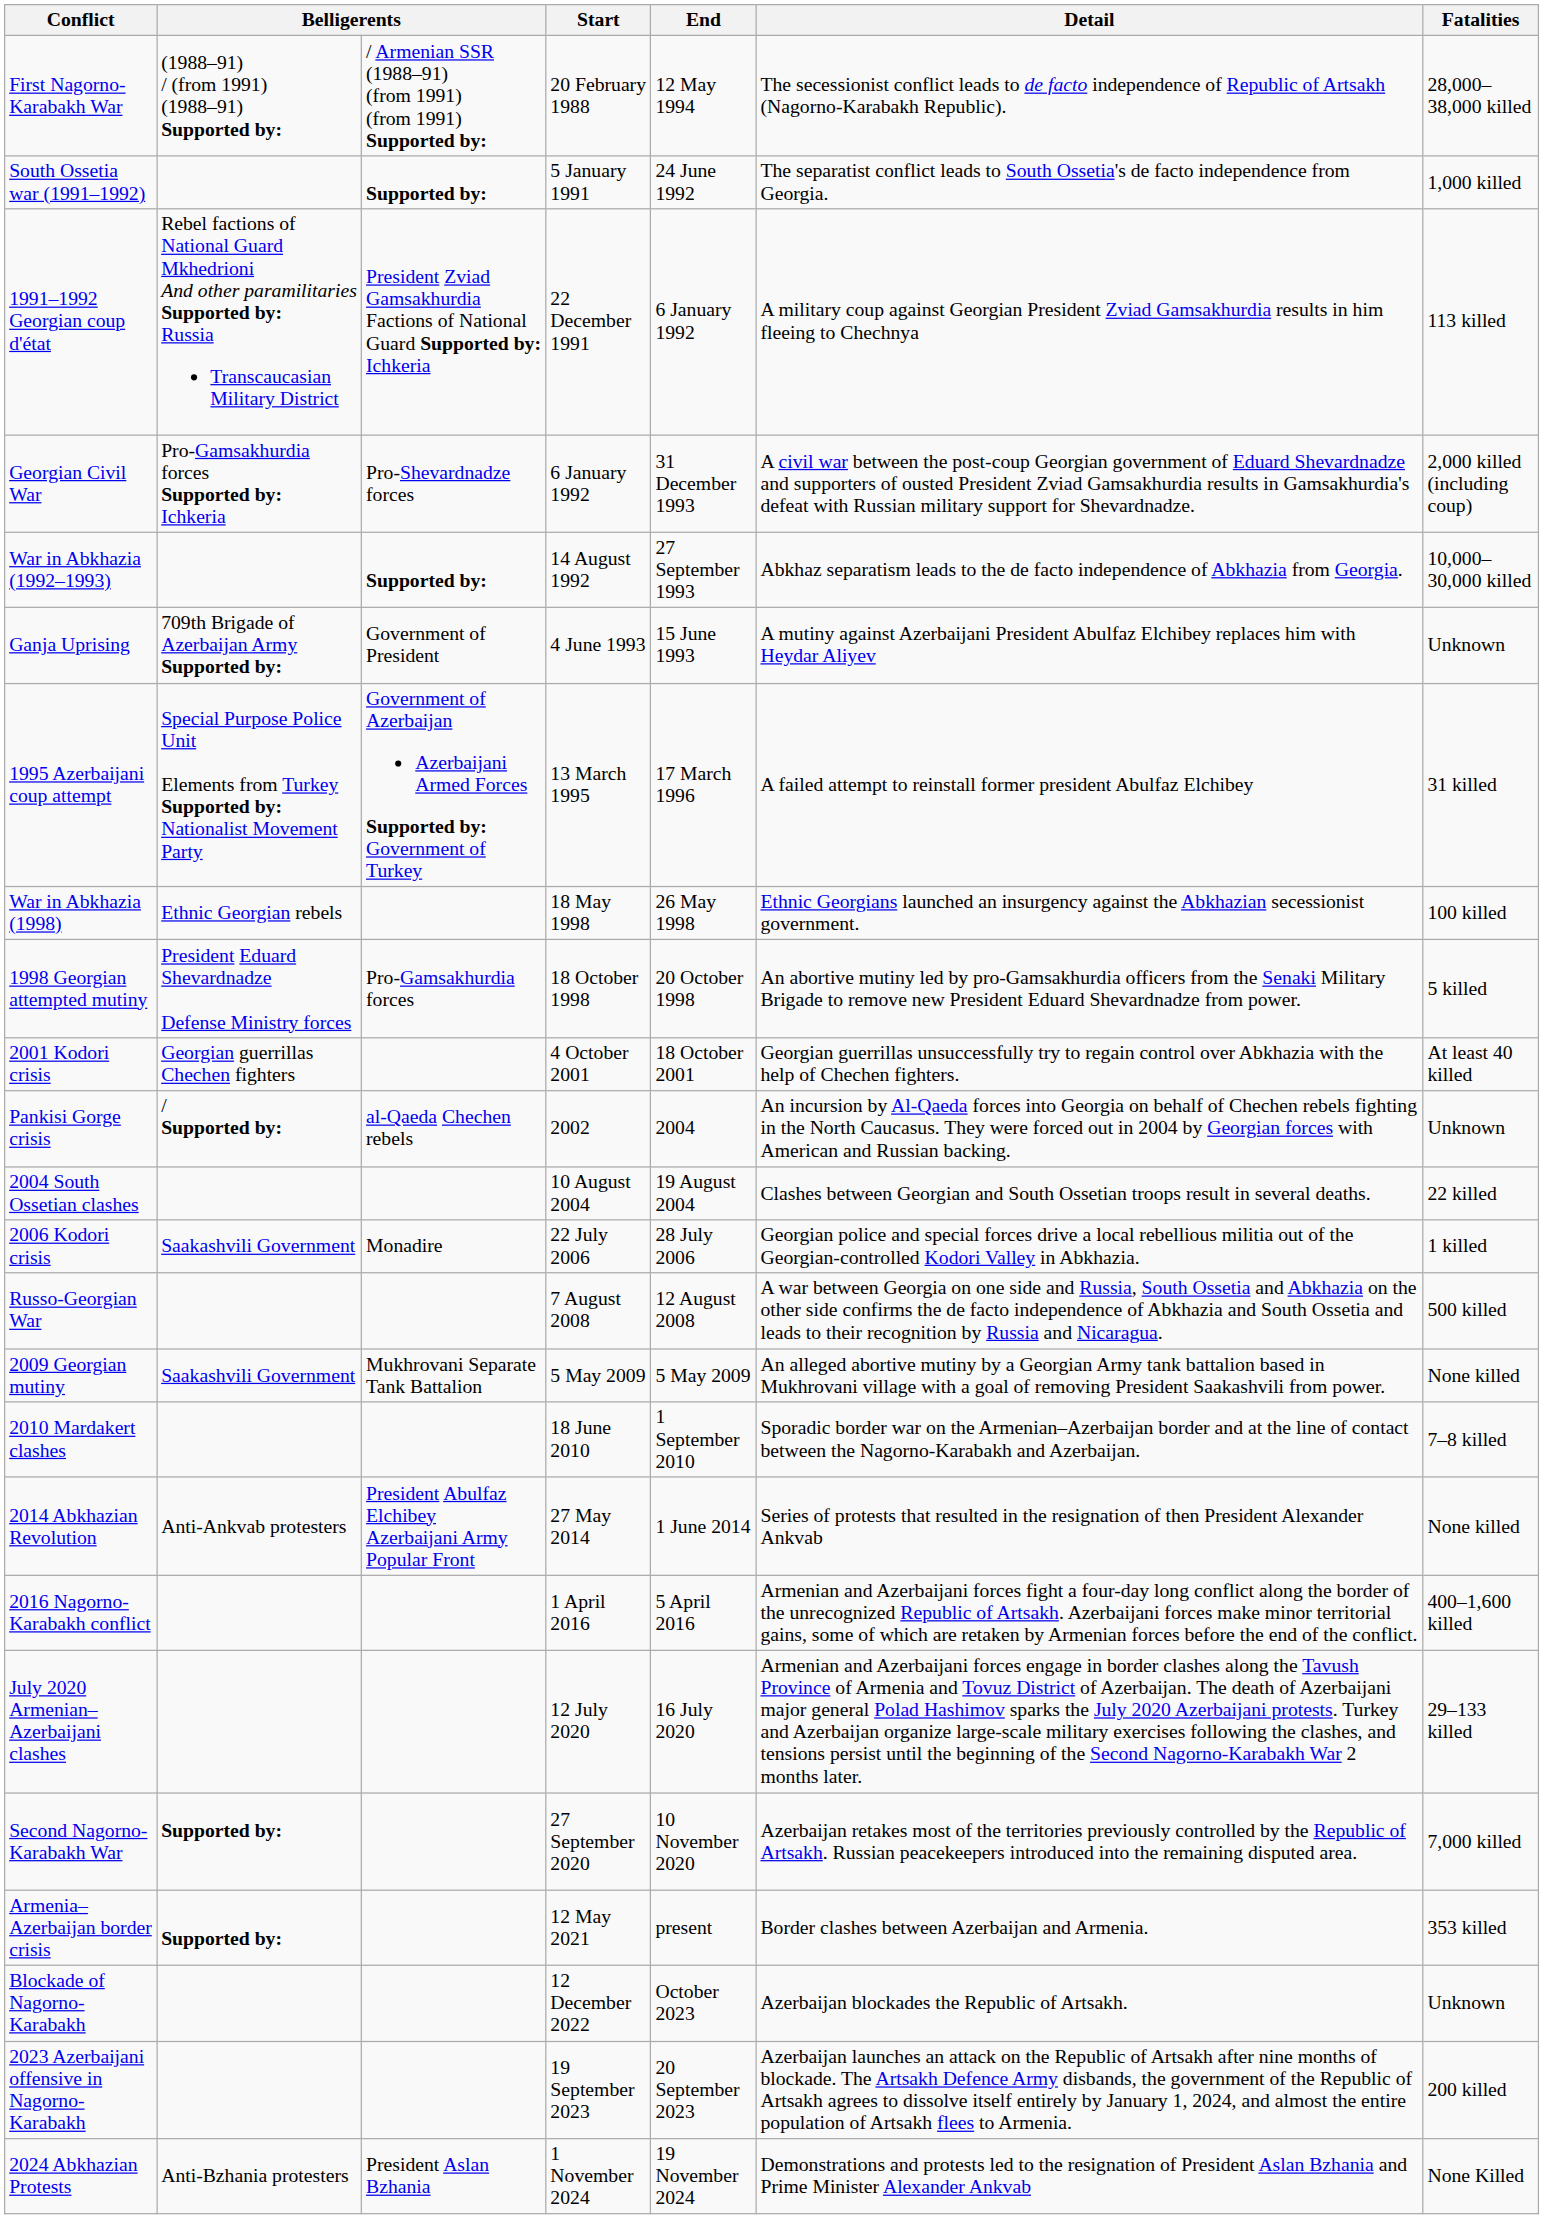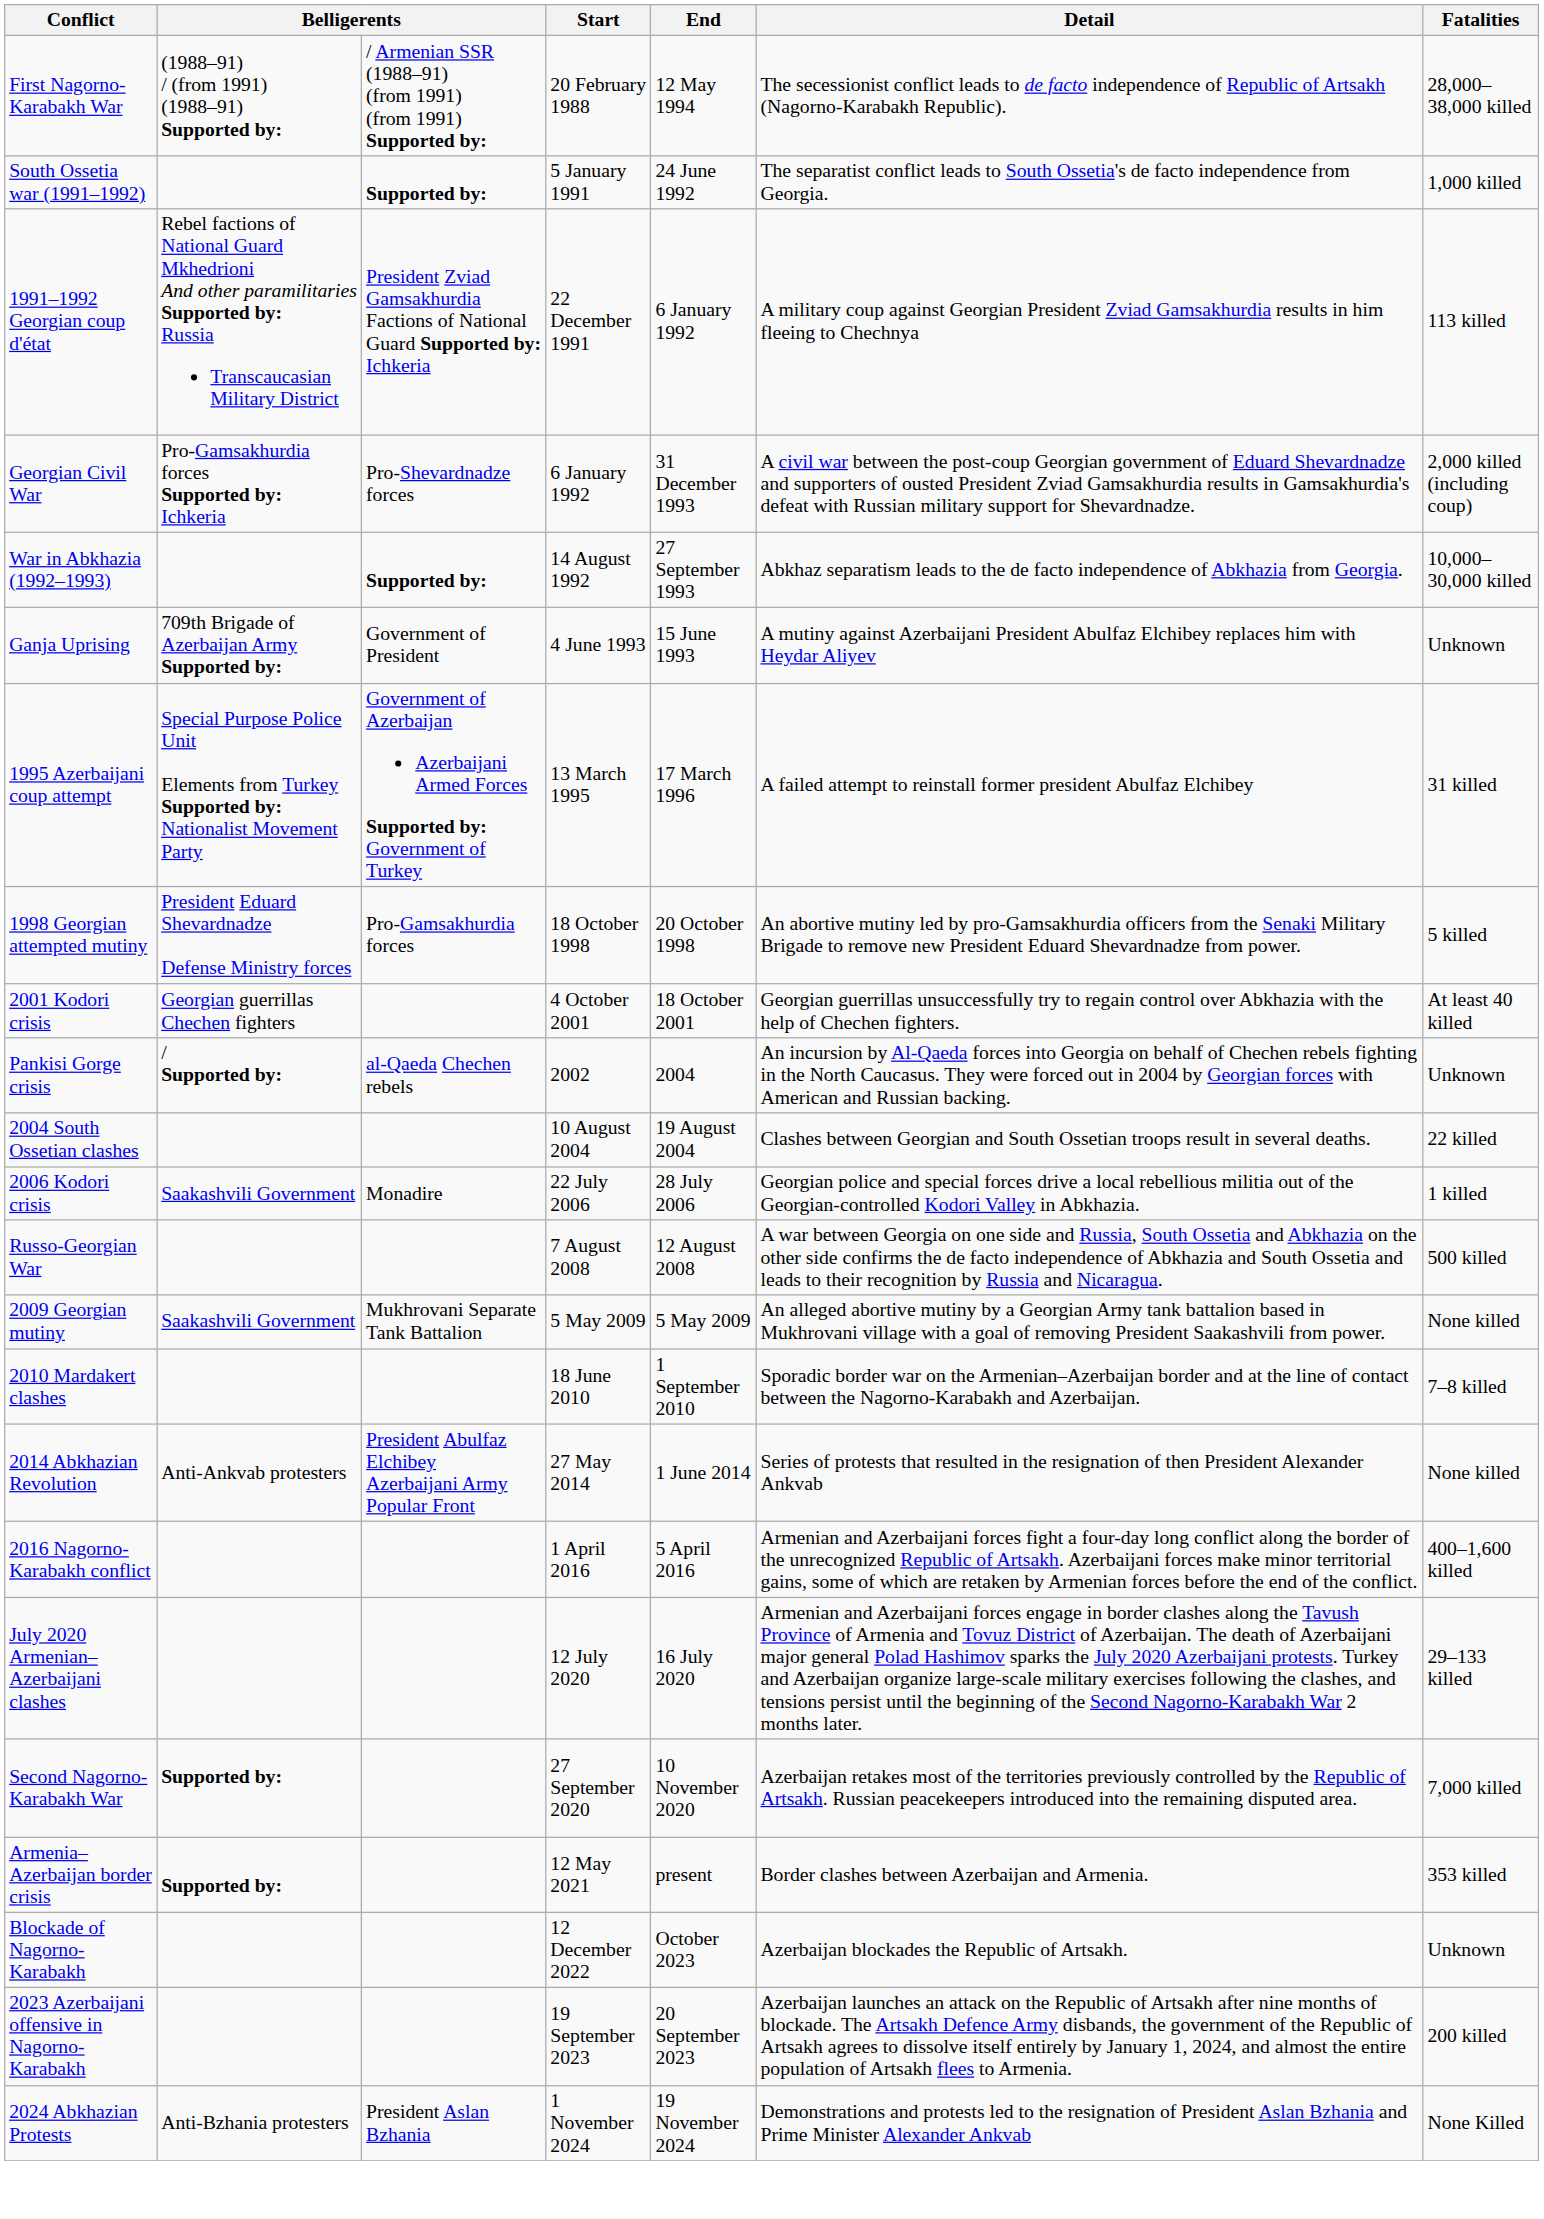- row: (75, 913)
